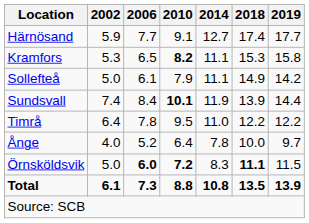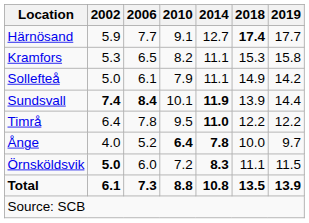(252, 36) normal -> (252, 36) bold
(183, 57) bold -> (183, 57) normal
(111, 100) normal -> (111, 100) bold
(147, 100) normal -> (147, 100) bold
(180, 100) bold -> (180, 100) normal
(216, 100) normal -> (216, 100) bold
(216, 121) normal -> (216, 121) bold
(183, 143) normal -> (183, 143) bold
(219, 143) normal -> (219, 143) bold
(111, 164) normal -> (111, 164) bold
(147, 164) bold -> (147, 164) normal
(183, 164) bold -> (183, 164) normal
(219, 164) normal -> (219, 164) bold
(252, 164) bold -> (252, 164) normal
